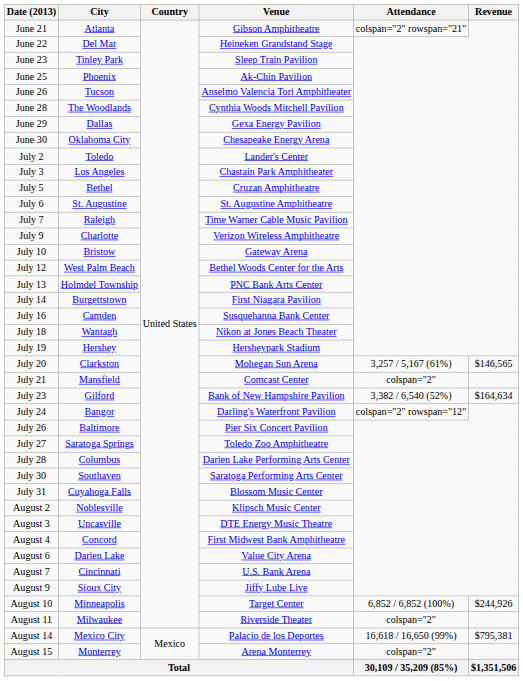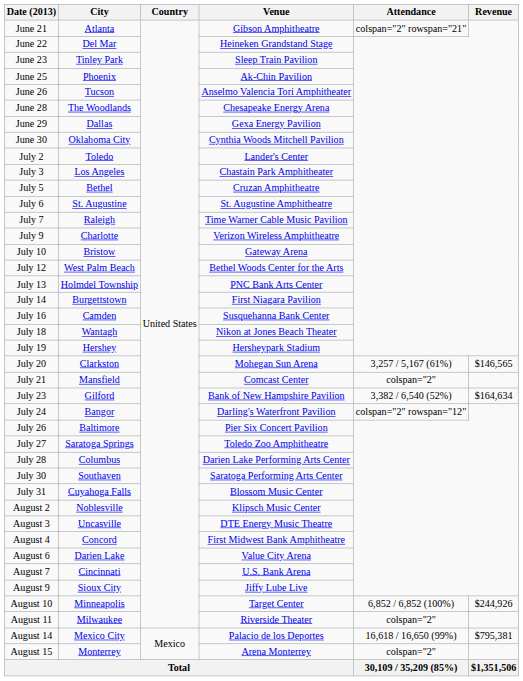(276, 108) Cynthia Woods Mitchell Pavilion -> (276, 108) Chesapeake Energy Arena
(276, 140) Chesapeake Energy Arena -> (276, 140) Cynthia Woods Mitchell Pavilion
